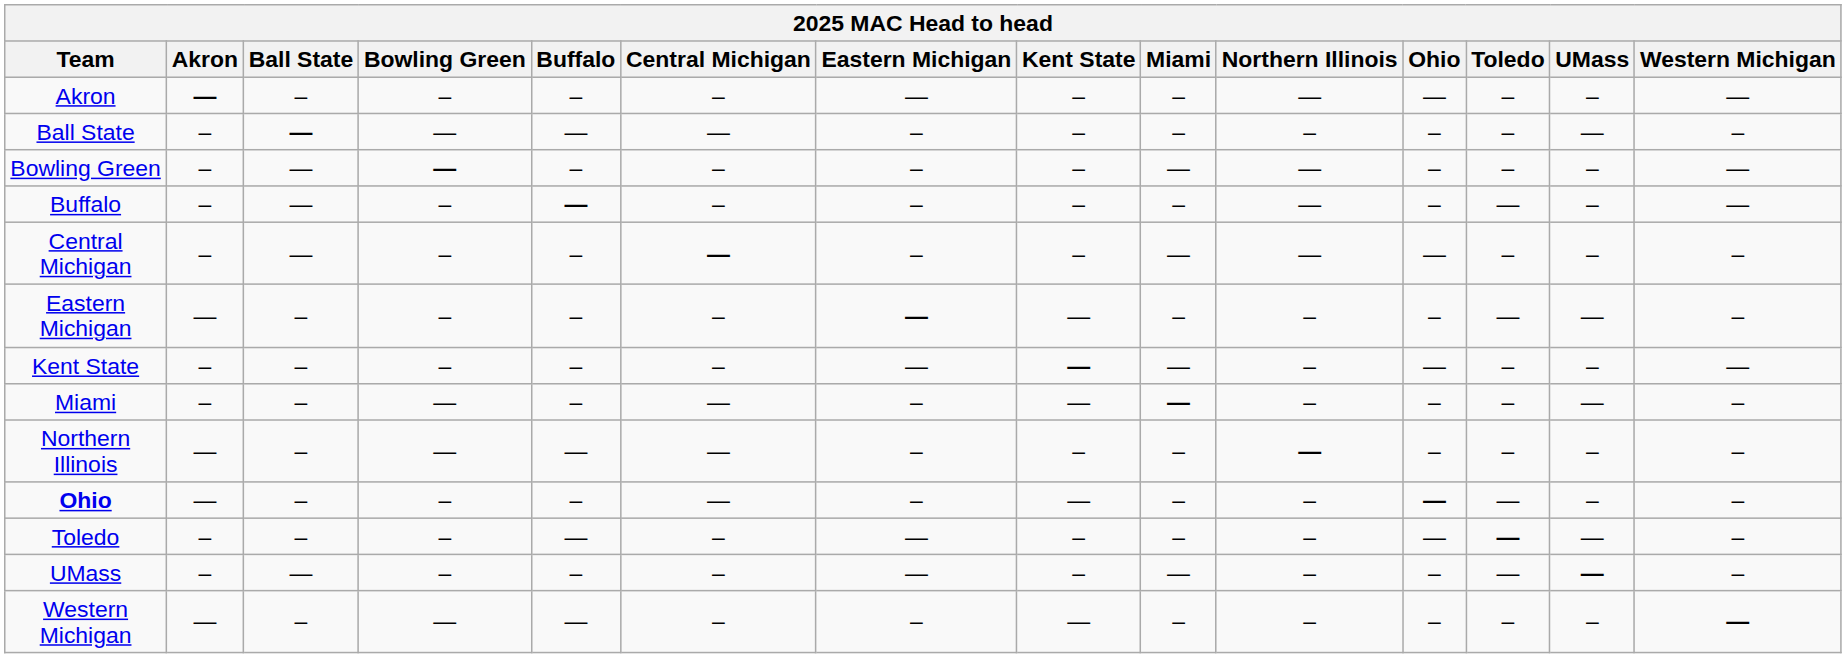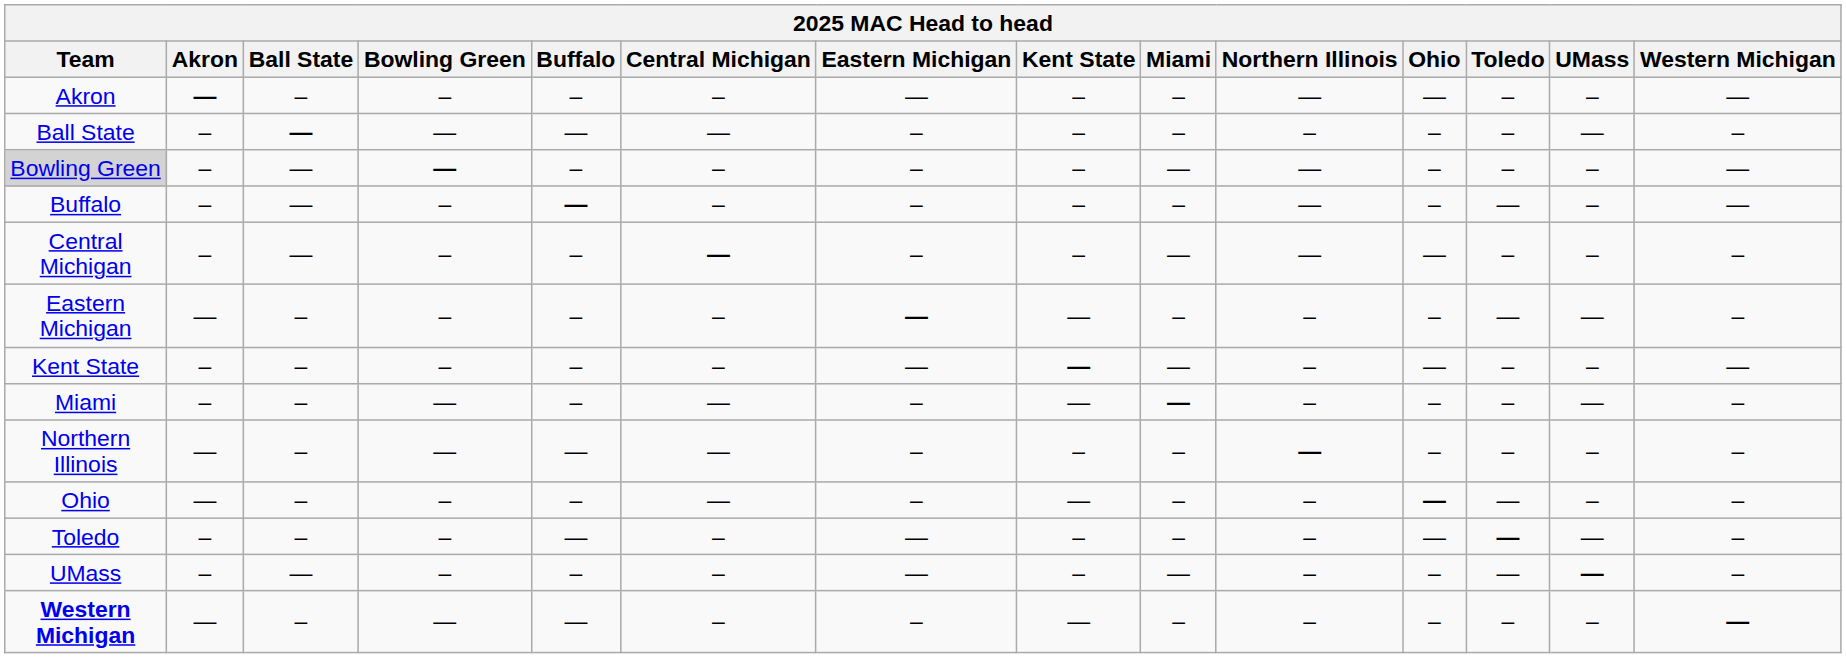(86, 168) no background -> (86, 168) lightgrey background
(86, 500) bold -> (86, 500) normal
(86, 622) normal -> (86, 622) bold
